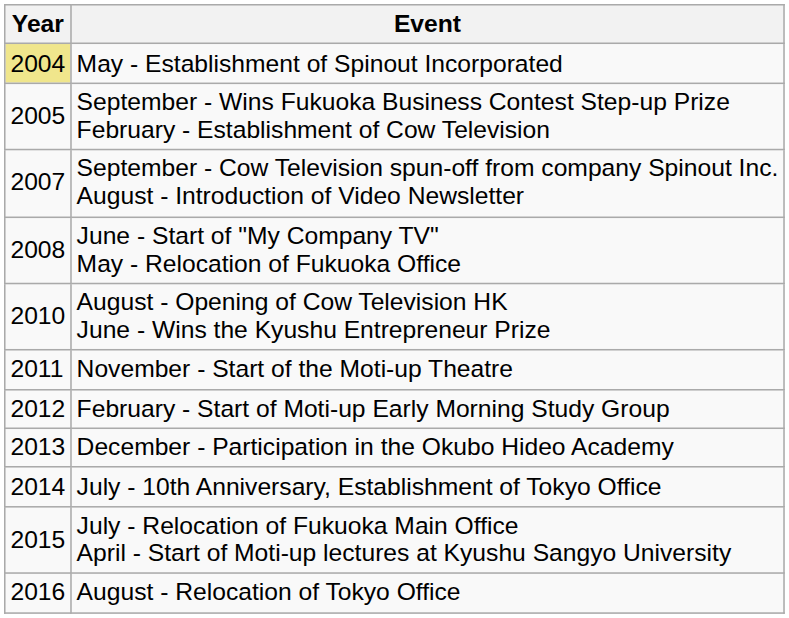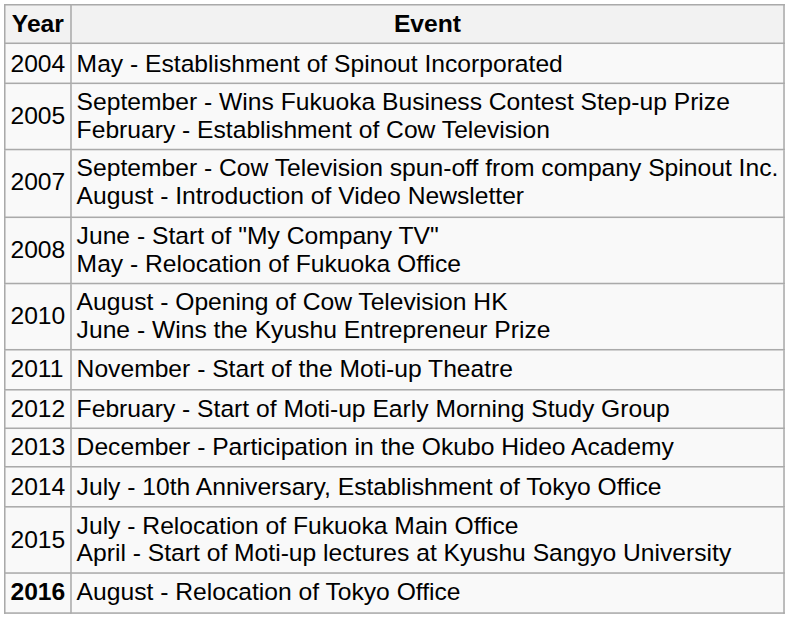(38, 63) khaki background -> (38, 63) no background
(38, 592) normal -> (38, 592) bold
